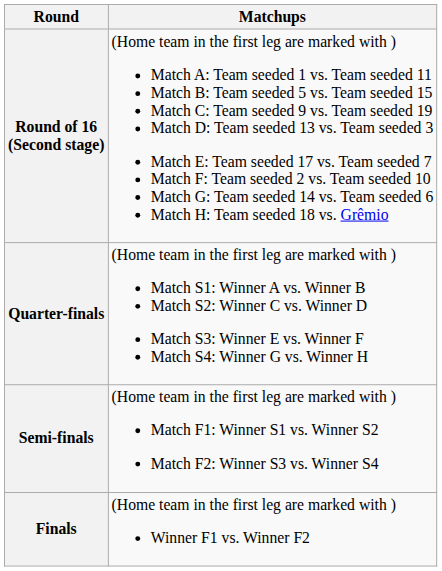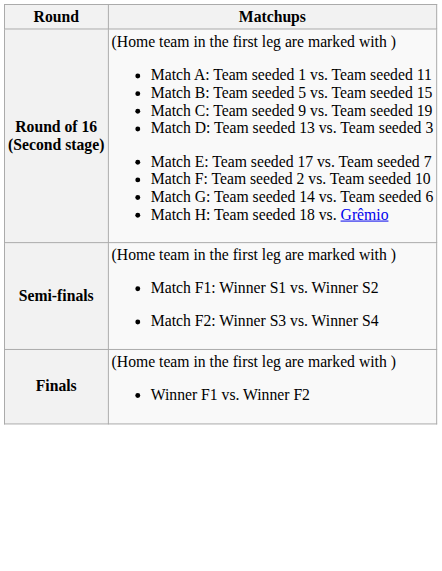- row: (56, 313)
